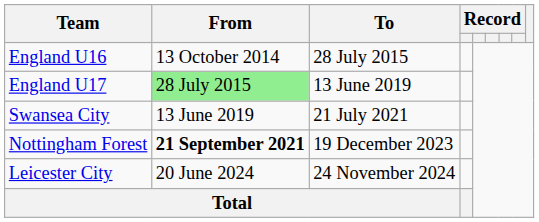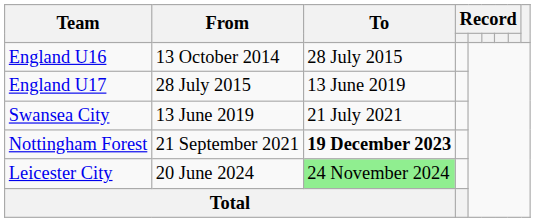(203, 85) lightgreen background -> (203, 85) no background
(230, 144) bold -> (227, 144) normal
(383, 144) normal -> (379, 144) bold
(384, 173) no background -> (378, 173) lightgreen background
